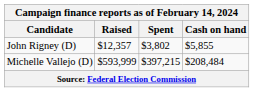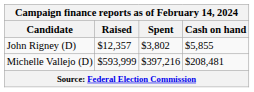(161, 62) $397,215 -> (161, 62) $397,216
(204, 62) $208,484 -> (204, 62) $208,481
